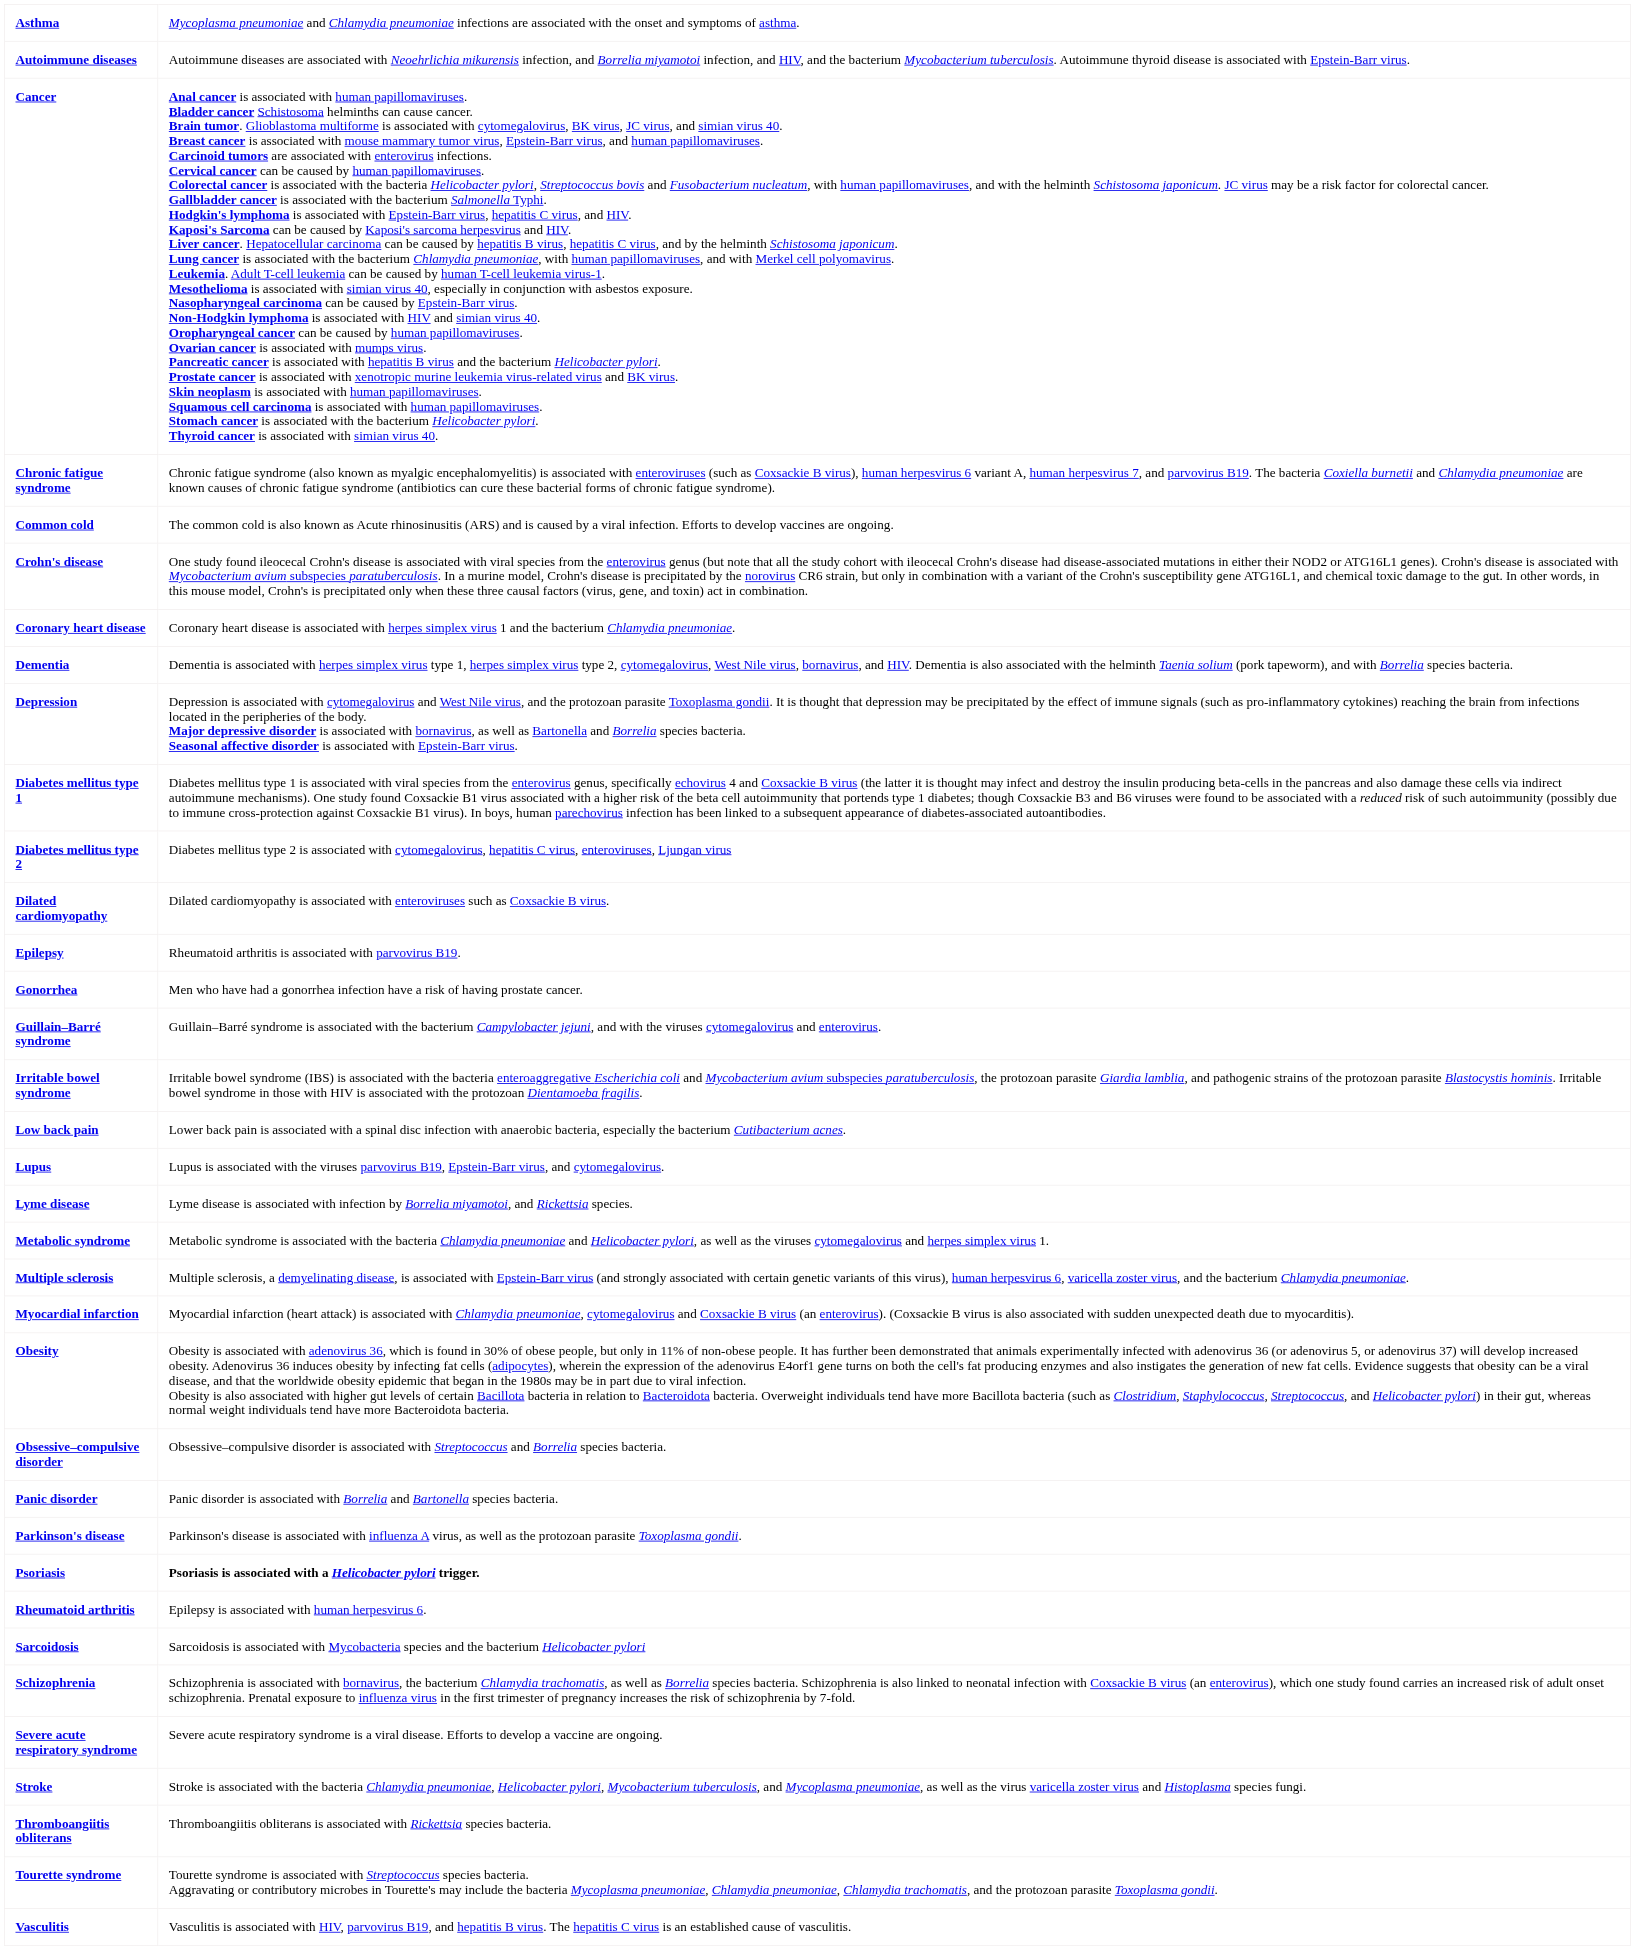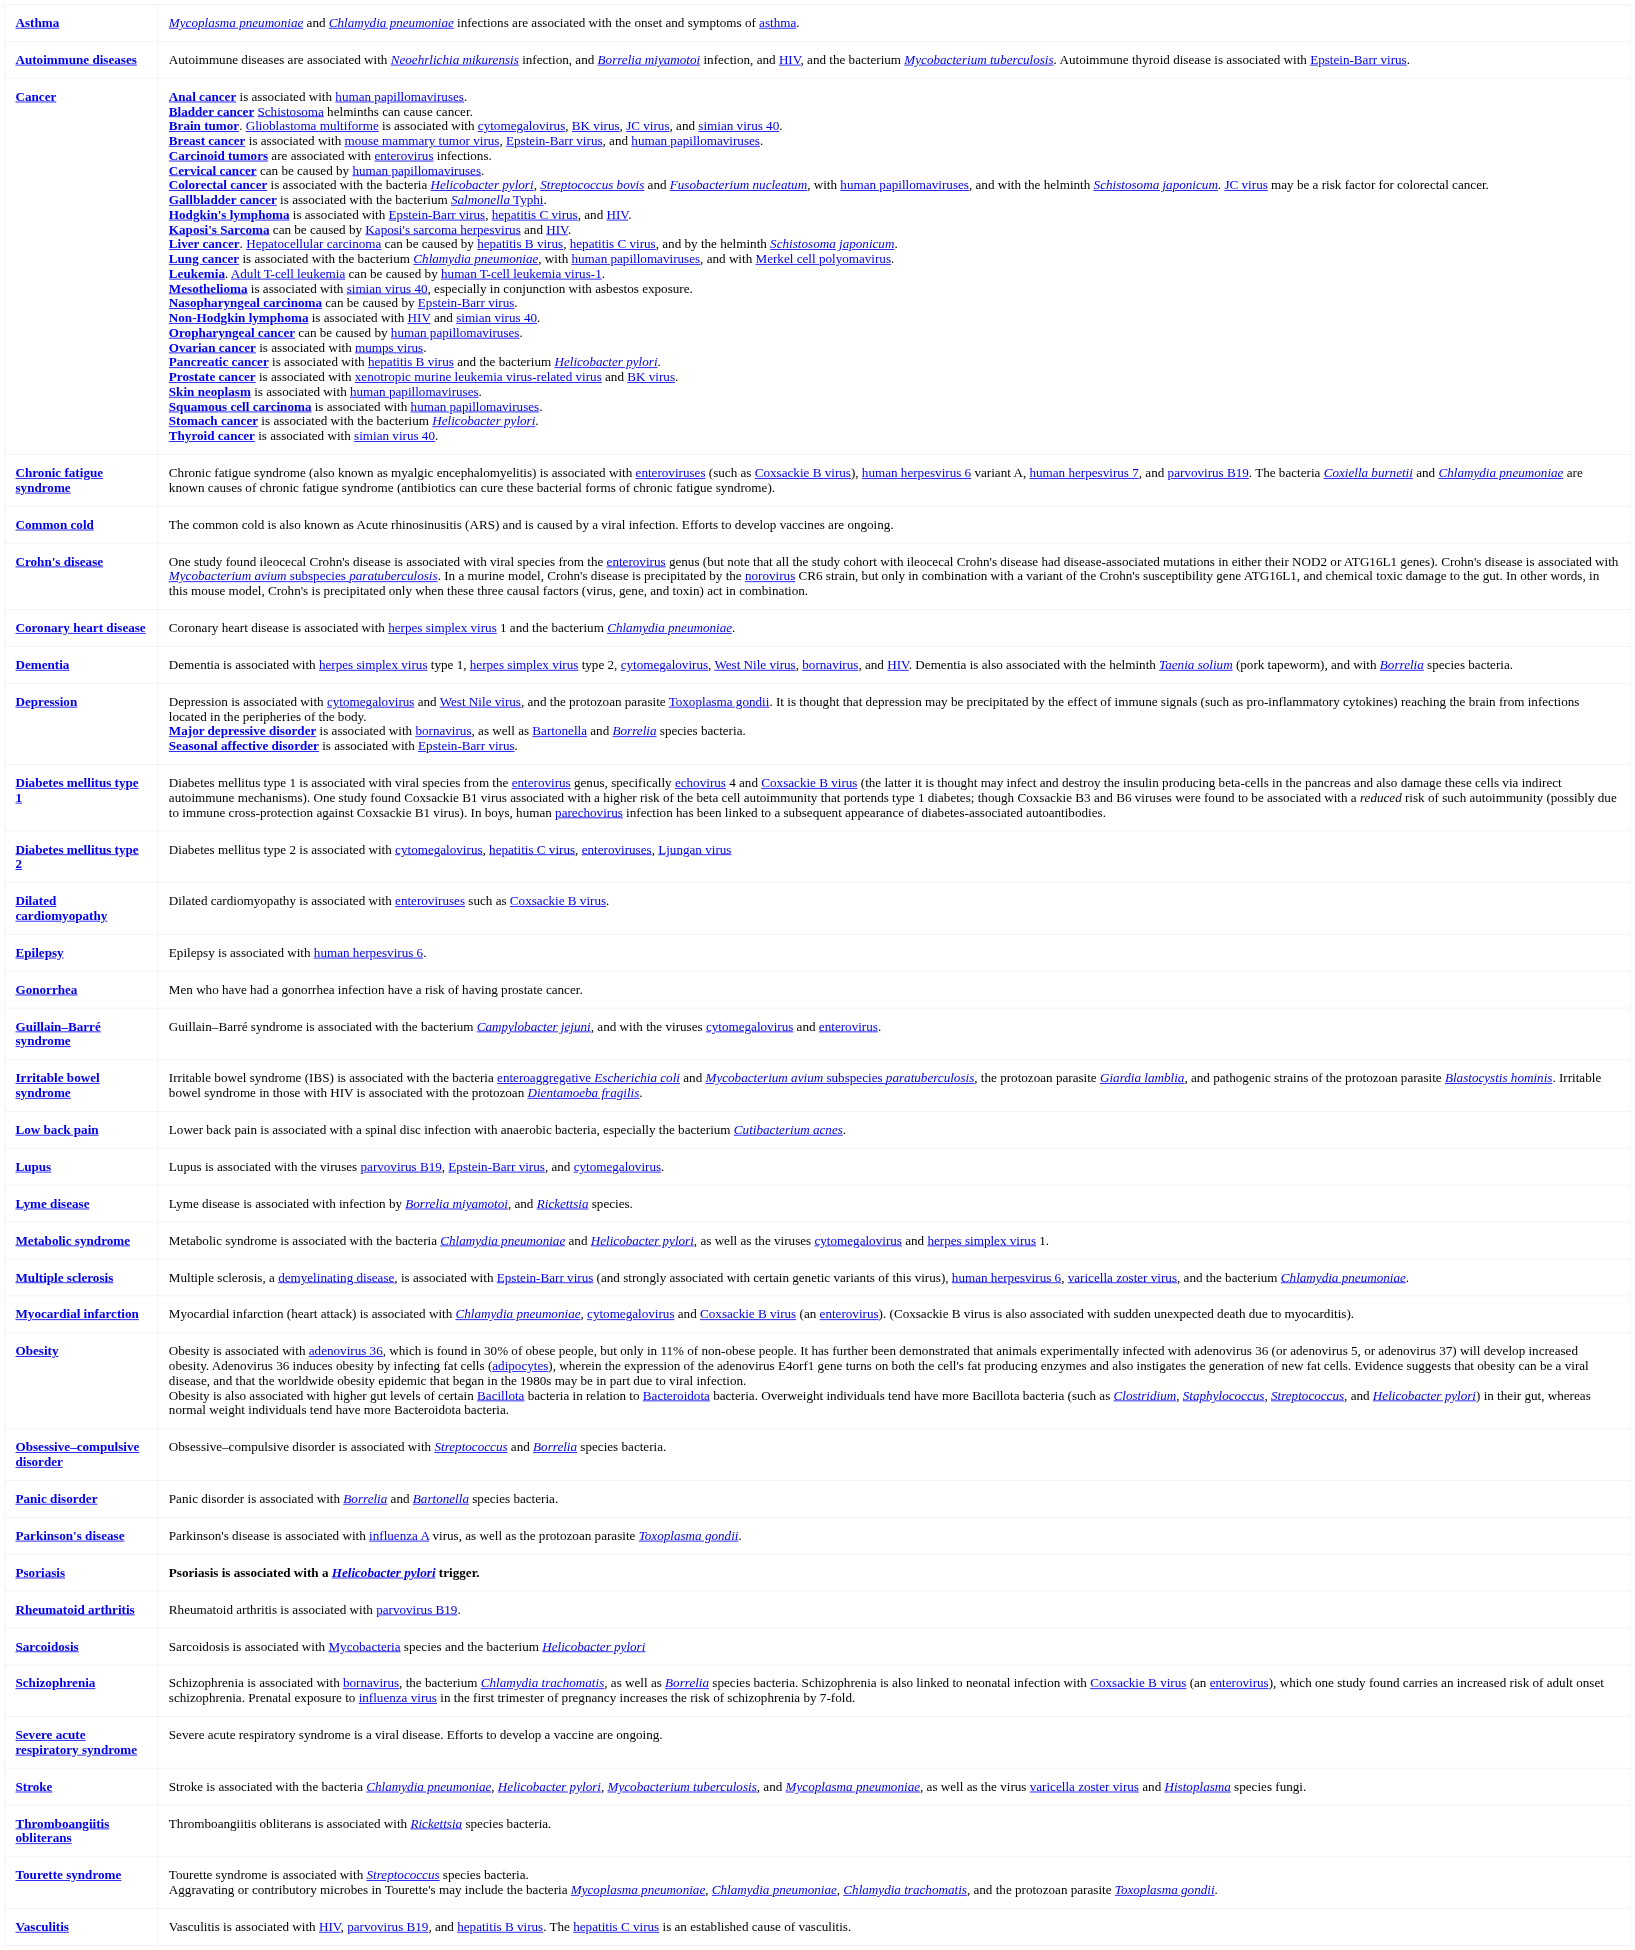(315, 952) Rheumatoid arthritis is associated with parvovirus B19. -> (298, 952) Epilepsy is associated with human herpesvirus 6.
(298, 1609) Epilepsy is associated with human herpesvirus 6. -> (315, 1609) Rheumatoid arthritis is associated with parvovirus B19.
